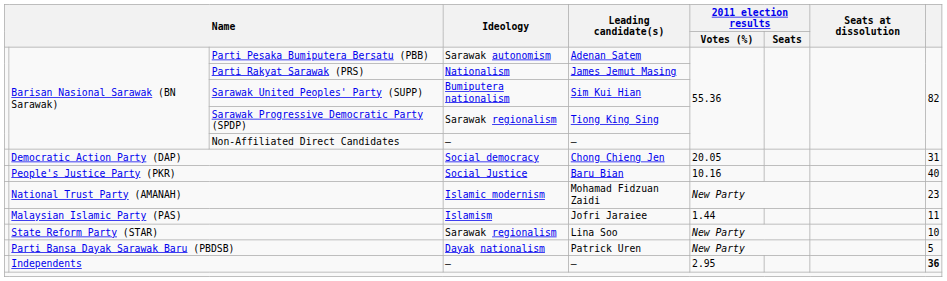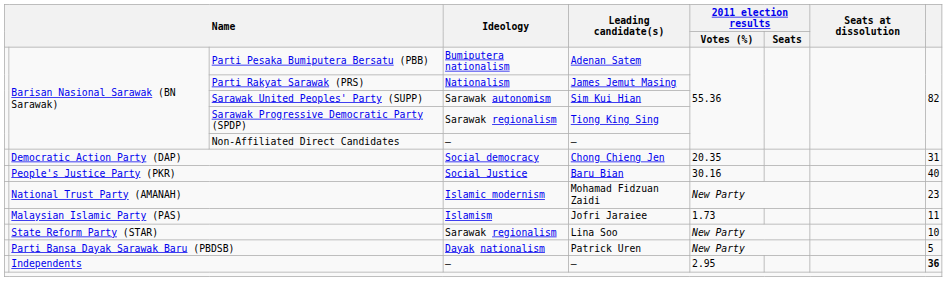(498, 55) Sarawak autonomism -> (477, 61) Bumiputera nationalism
(477, 93) Bumiputera nationalism -> (498, 98) Sarawak autonomism
(707, 157) 20.05 -> (707, 157) 20.35
(707, 173) 10.16 -> (707, 173) 30.16
(704, 216) 1.44 -> (704, 216) 1.73
